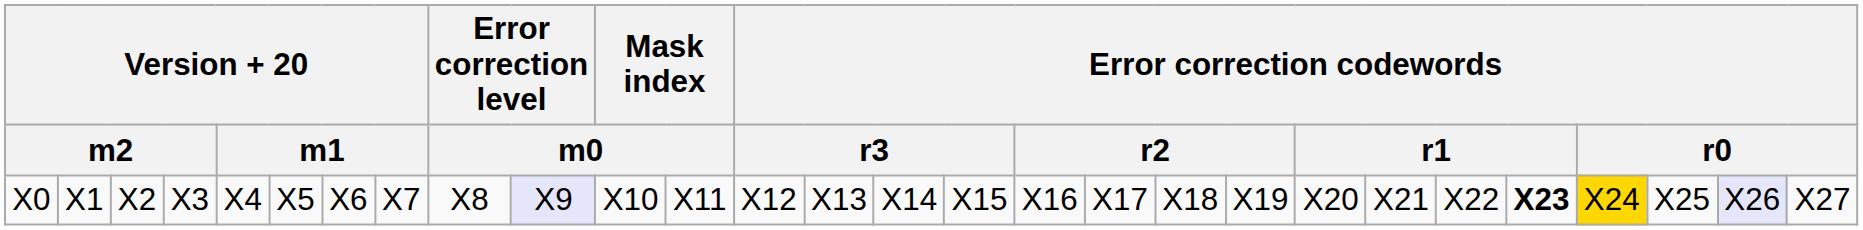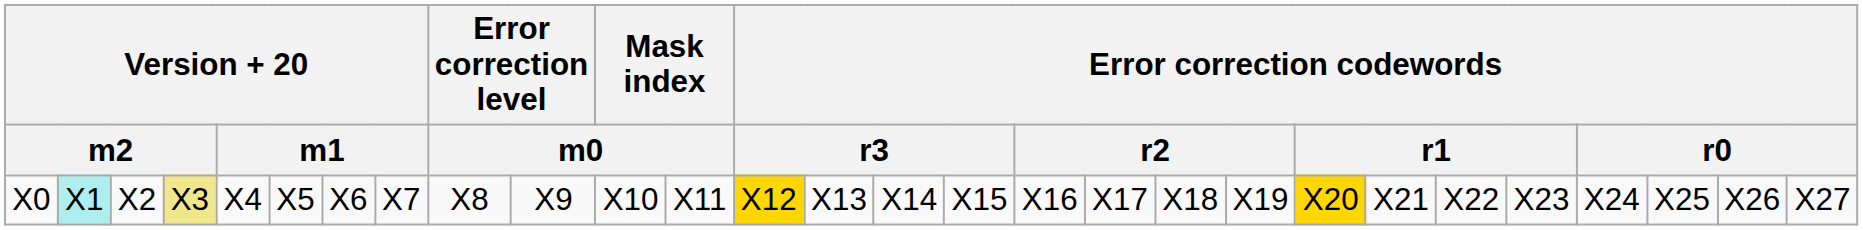(84, 199) no background -> (84, 199) paleturquoise background
(190, 199) no background -> (190, 199) khaki background
(553, 199) lavender background -> (553, 199) no background
(769, 199) no background -> (769, 199) gold background
(1331, 199) no background -> (1331, 199) gold background
(1541, 199) bold -> (1541, 199) normal
(1612, 199) gold background -> (1612, 199) no background
(1752, 199) lavender background -> (1752, 199) no background
